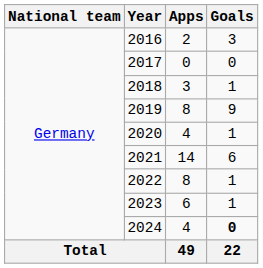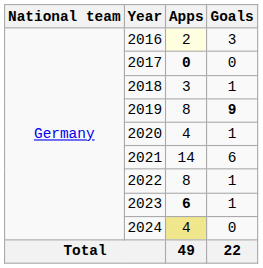(186, 40) no background -> (186, 40) lightyellow background
(186, 63) normal -> (186, 63) bold
(232, 110) normal -> (232, 110) bold
(186, 204) normal -> (186, 204) bold
(186, 228) no background -> (186, 228) khaki background
(232, 228) bold -> (232, 228) normal
